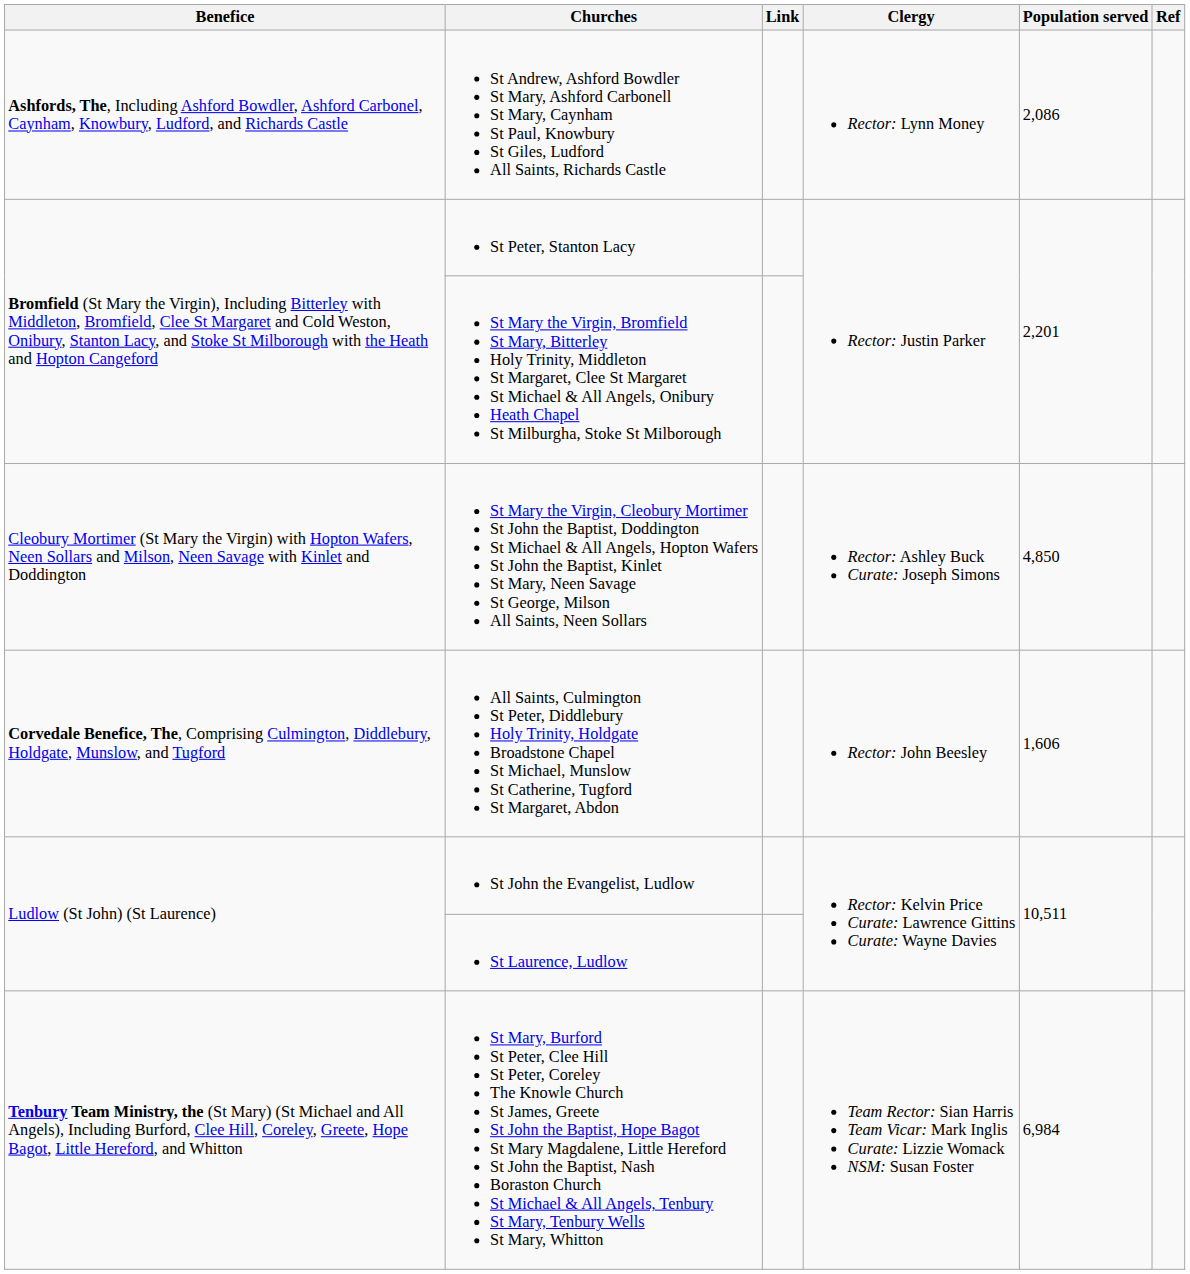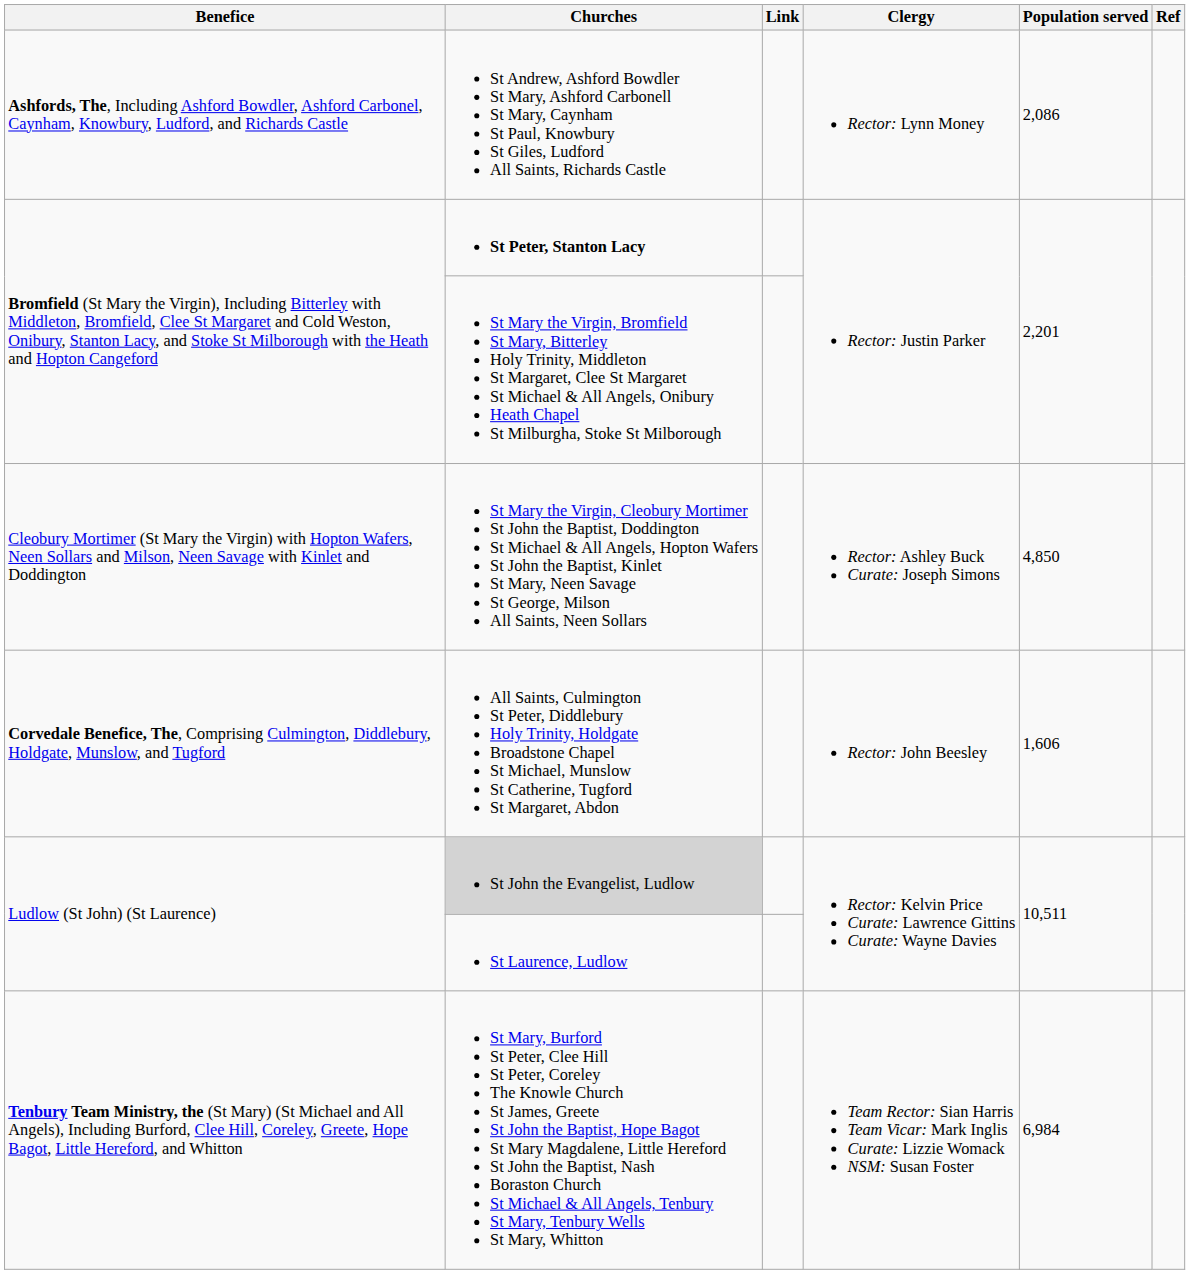(604, 247) normal -> (604, 247) bold
(604, 885) no background -> (604, 885) lightgrey background
